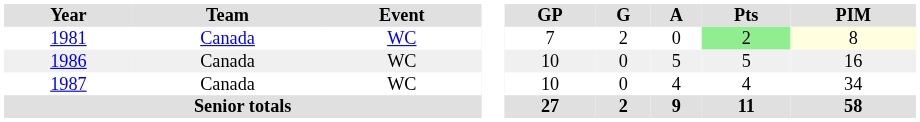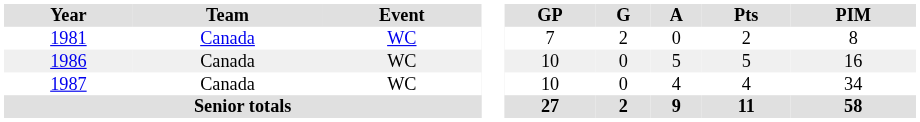(746, 38) lightgreen background -> (746, 38) no background
(853, 38) lightyellow background -> (853, 38) no background
